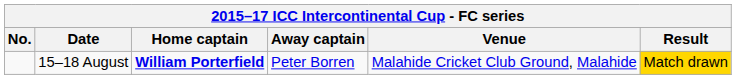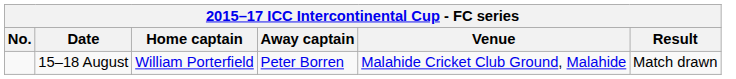(200, 62) bold -> (194, 62) normal
(686, 62) gold background -> (675, 62) no background
